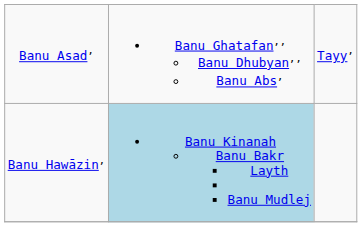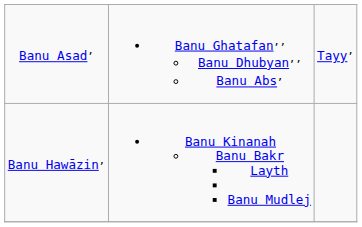(211, 170) lightblue background -> (211, 170) no background
